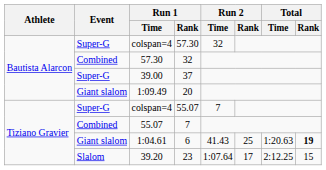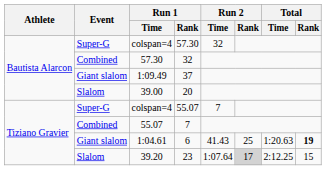(93, 76) Super-G -> (102, 76) Giant slalom
(152, 76) 39.00 -> (152, 76) 1:09.49
(102, 92) Giant slalom -> (91, 92) Slalom
(152, 92) 1:09.49 -> (152, 92) 39.00
(248, 157) no background -> (248, 157) lightgrey background
